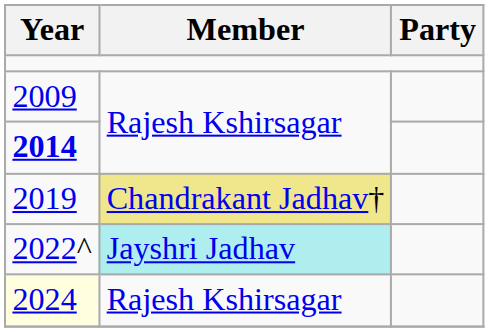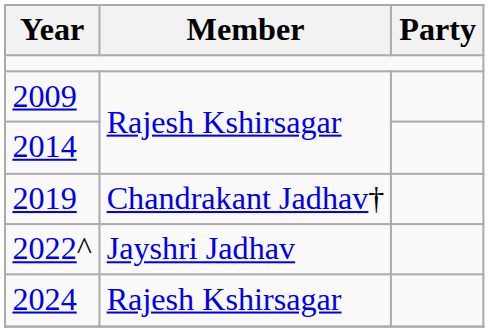(45, 146) bold -> (45, 146) normal
(246, 197) khaki background -> (246, 197) no background
(201, 248) paleturquoise background -> (201, 248) no background
(45, 299) lightyellow background -> (45, 299) no background
